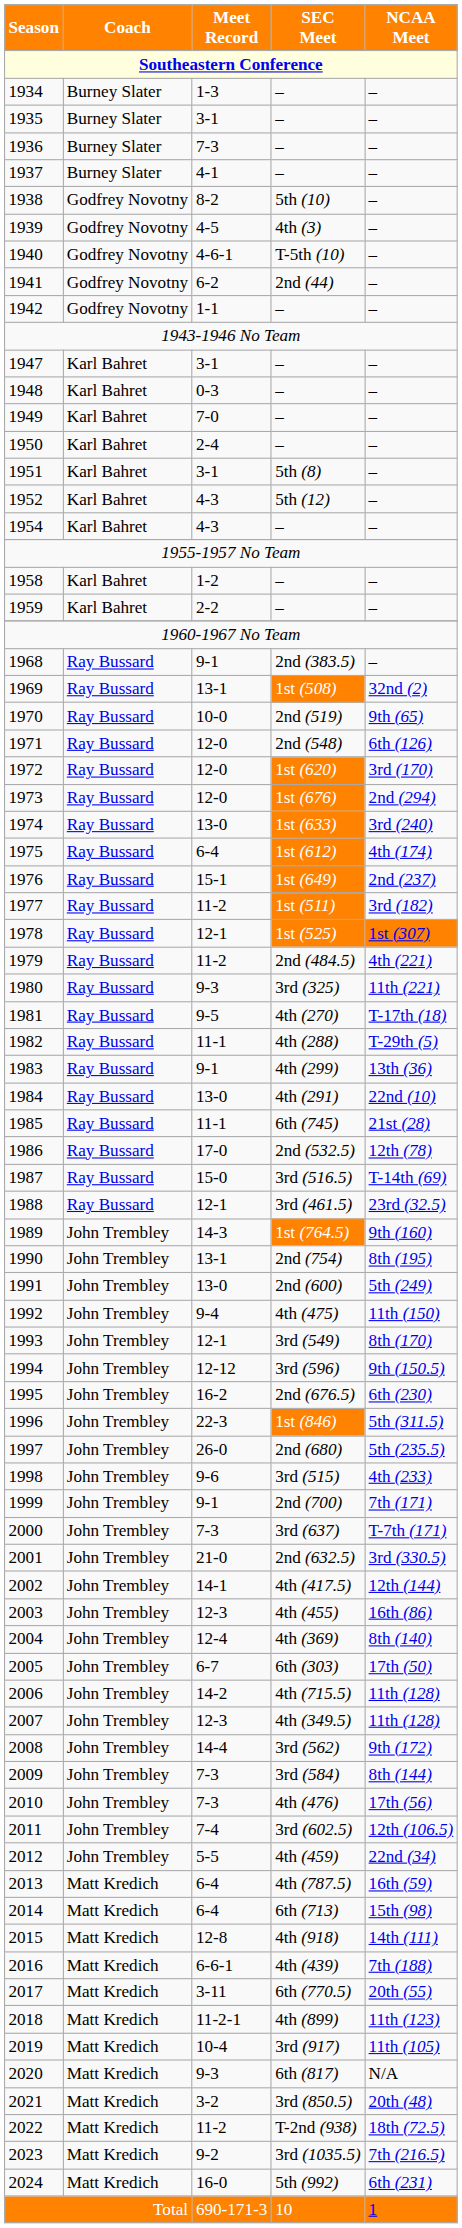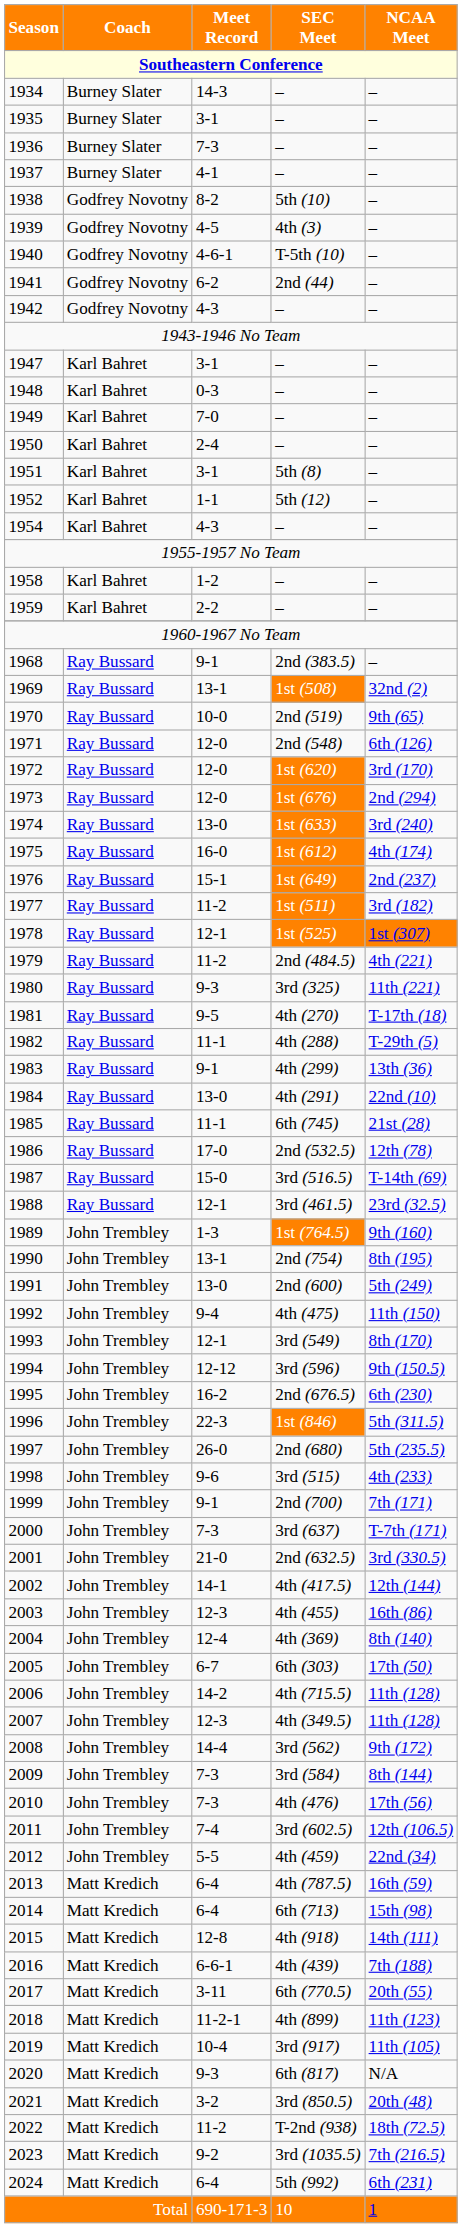(207, 91) 1-3 -> (212, 91) 14-3
(207, 308) 1-1 -> (207, 308) 4-3
(207, 498) 4-3 -> (207, 498) 1-1
(207, 851) 6-4 -> (212, 851) 16-0
(212, 1231) 14-3 -> (207, 1231) 1-3
(212, 2182) 16-0 -> (207, 2182) 6-4
